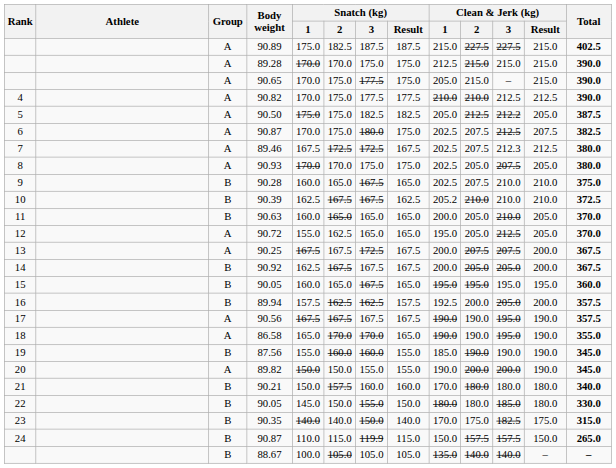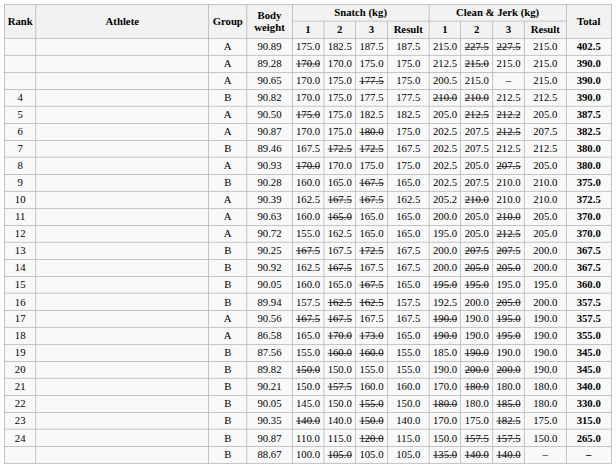(445, 81) 205.0 -> (445, 81) 200.5
(228, 98) A -> (228, 98) B
(228, 149) A -> (228, 149) B
(508, 149) 212.3 -> (508, 149) 212.5
(228, 200) B -> (228, 200) A
(228, 217) B -> (228, 217) A
(228, 251) A -> (228, 251) B
(371, 336) 170.0 -> (371, 336) 173.0
(228, 370) A -> (228, 370) B
(371, 438) 119.9 -> (371, 438) 120.0
